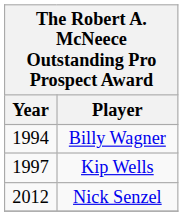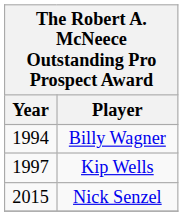(31, 196) 2012 -> (31, 196) 2015
